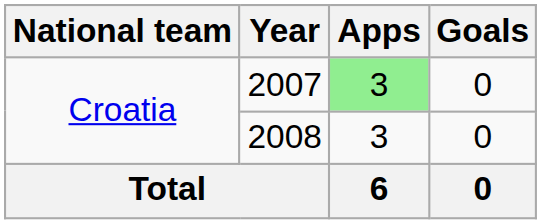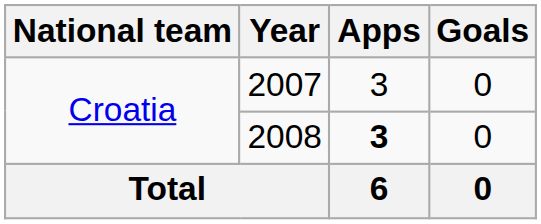(379, 84) lightgreen background -> (379, 84) no background
(379, 137) normal -> (379, 137) bold
